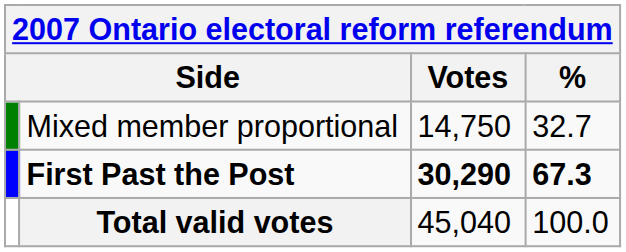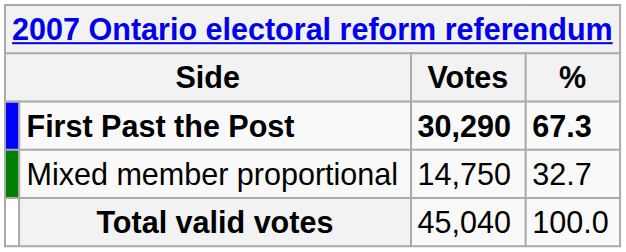rows swapped: (160, 174) <-> (212, 126)
